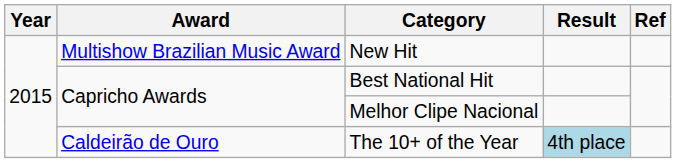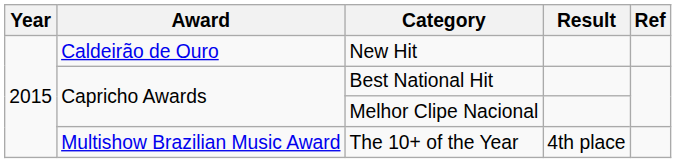(201, 51) Multishow Brazilian Music Award -> (140, 51) Caldeirão de Ouro
(140, 142) Caldeirão de Ouro -> (201, 142) Multishow Brazilian Music Award
(586, 142) lightblue background -> (586, 142) no background
